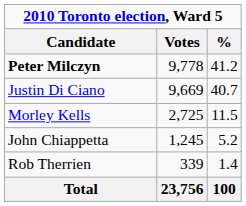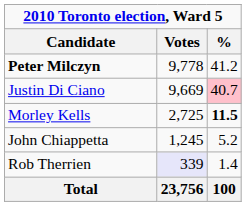(224, 90) no background -> (224, 90) pink background
(224, 115) normal -> (225, 115) bold
(192, 164) no background -> (192, 164) lavender background
